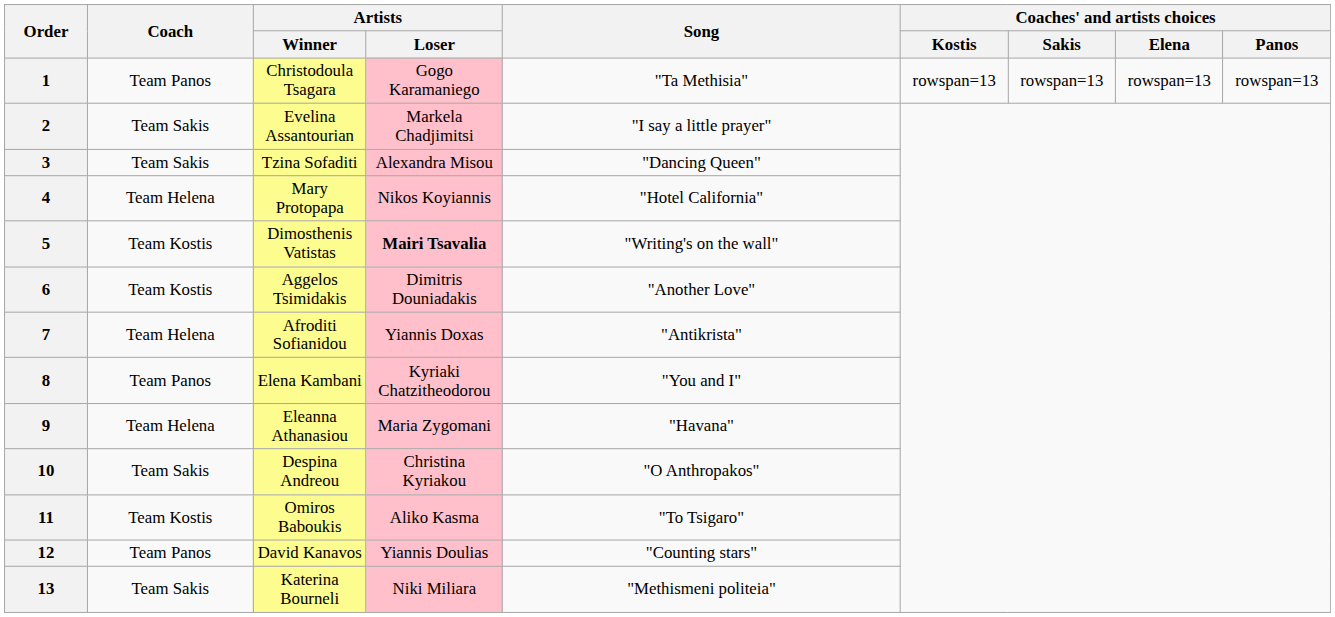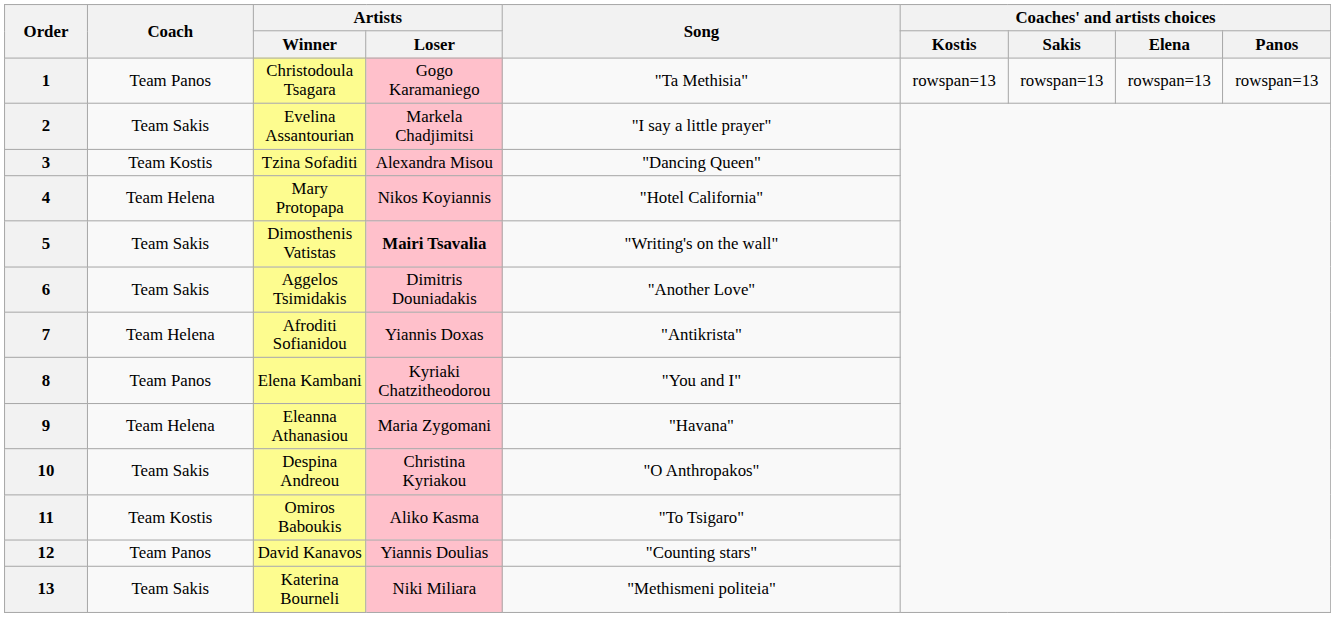(170, 162) Team Sakis -> (170, 162) Team Kostis
(170, 243) Team Kostis -> (170, 243) Team Sakis
(170, 289) Team Kostis -> (170, 289) Team Sakis
